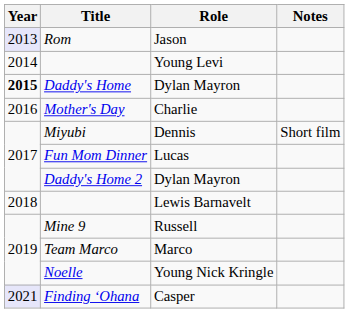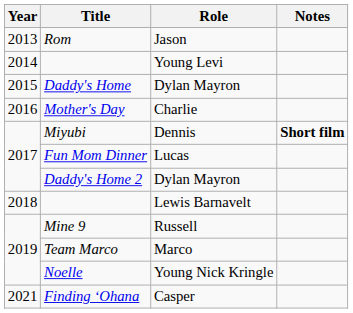(23, 39) lavender background -> (23, 39) no background
(23, 86) bold -> (23, 86) normal
(310, 132) normal -> (312, 132) bold
(23, 296) lavender background -> (23, 296) no background
